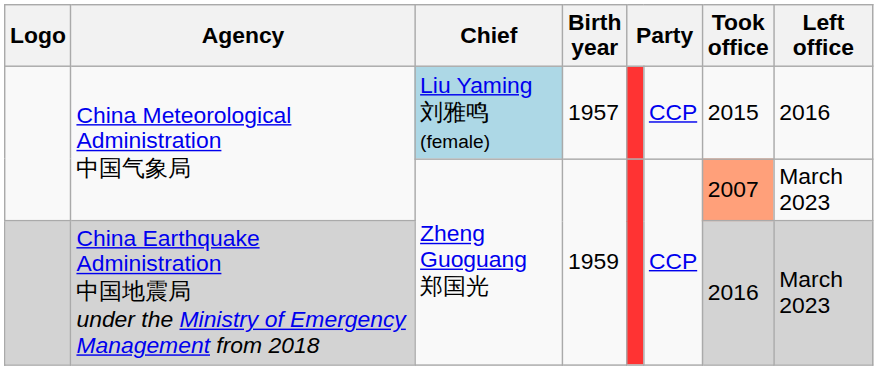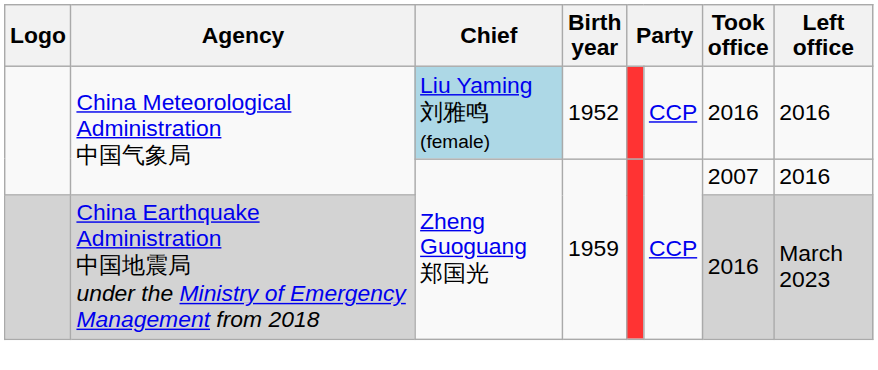(593, 112) 1957 -> (593, 112) 1952
(733, 112) 2015 -> (733, 112) 2016
(733, 189) lightsalmon background -> (733, 176) no background
(811, 189) March 2023 -> (805, 176) 2016
